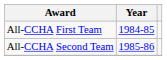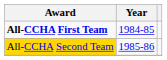(54, 30) normal -> (57, 30) bold
(60, 47) no background -> (60, 47) gold background
